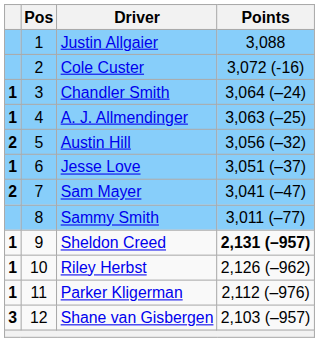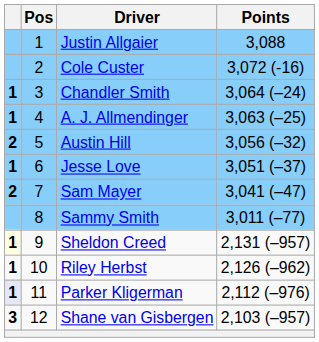(13, 242) no background -> (13, 242) lightyellow background
(266, 242) bold -> (266, 242) normal
(13, 292) no background -> (13, 292) lavender background
